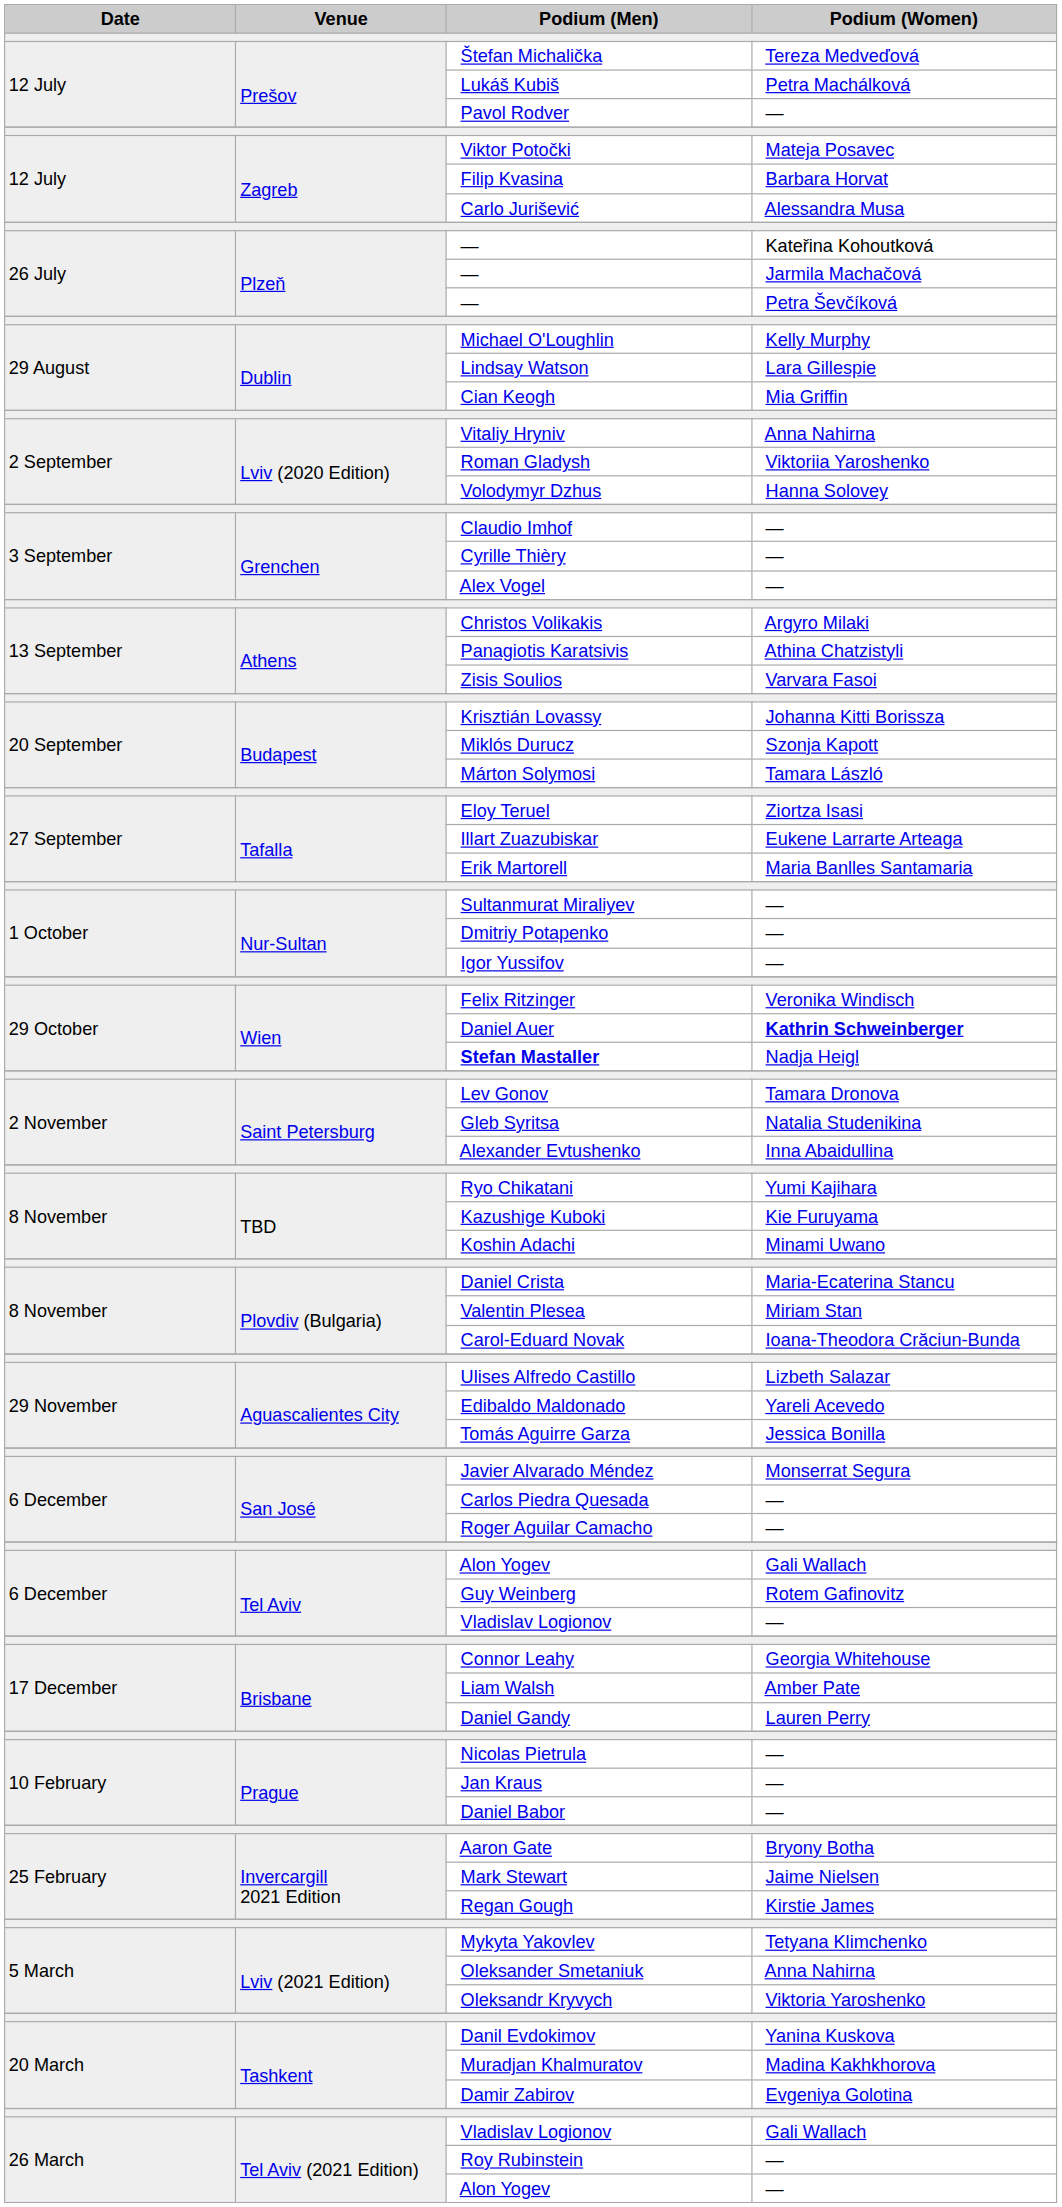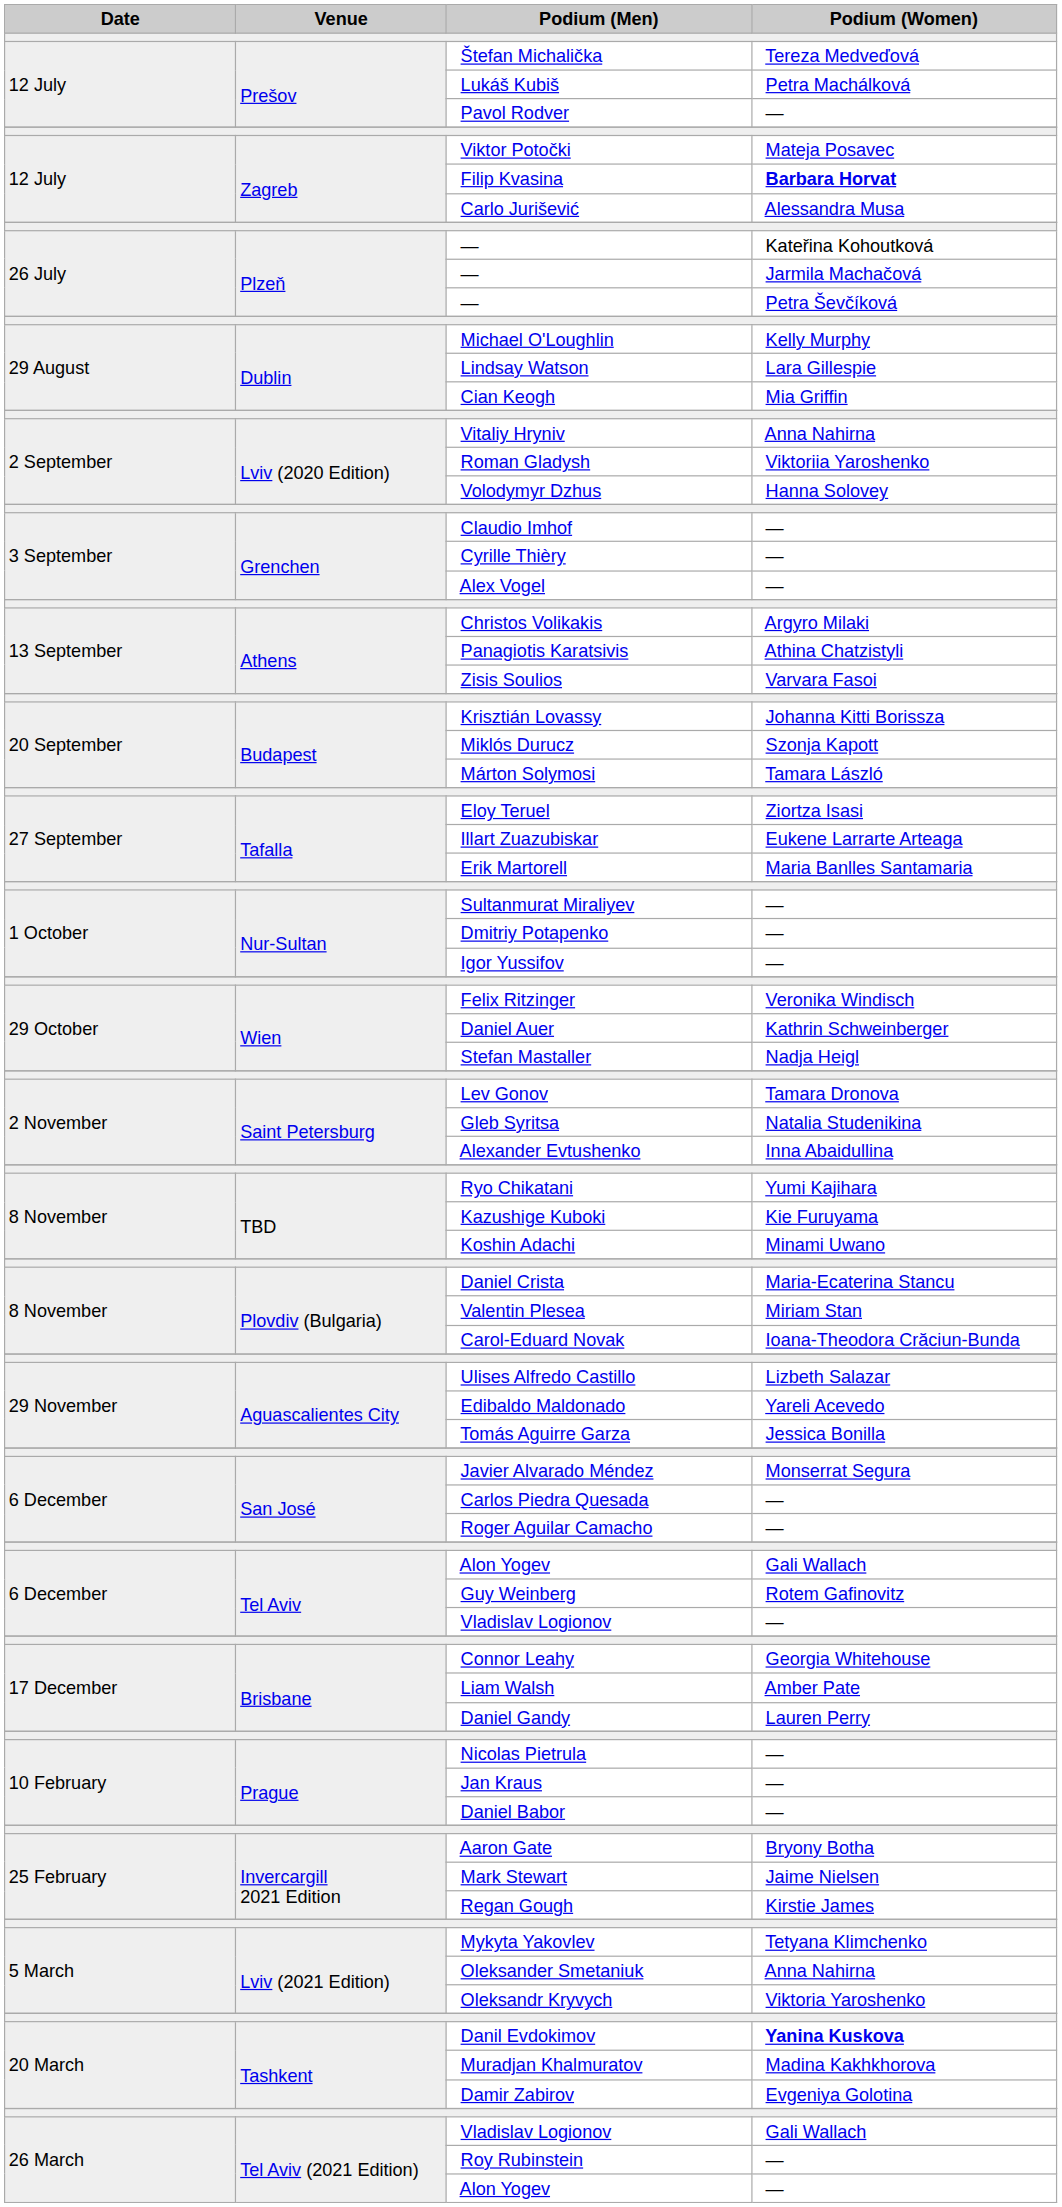(822, 179) normal -> (826, 179) bold
(859, 1028) bold -> (852, 1028) normal
(525, 1056) bold -> (521, 1056) normal
(825, 2037) normal -> (830, 2037) bold
